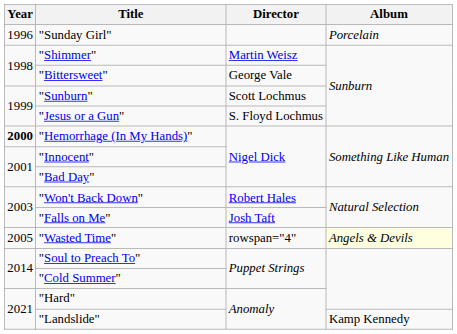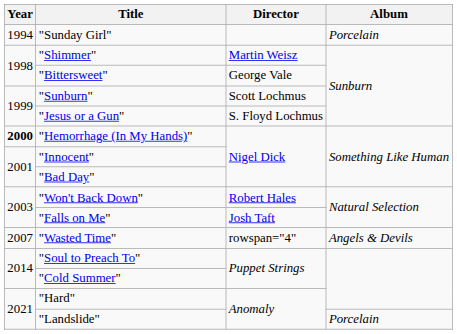(20, 34) 1996 -> (20, 34) 1994
(20, 237) 2005 -> (20, 237) 2007
(371, 237) lightyellow background -> (371, 237) no background
(369, 319) Kamp Kennedy -> (354, 319) Porcelain
